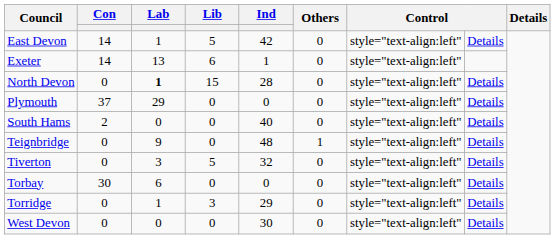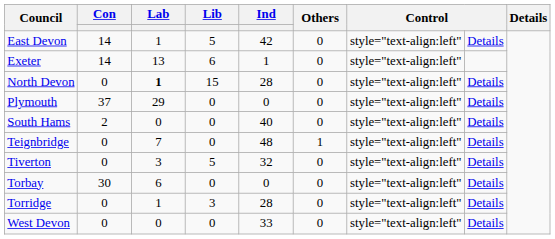(158, 142) 9 -> (158, 142) 7
(266, 203) 29 -> (266, 203) 28
(266, 223) 30 -> (266, 223) 33
